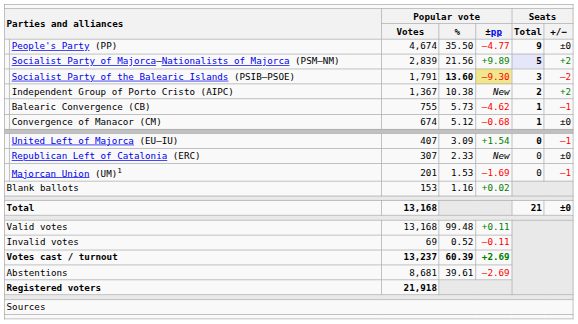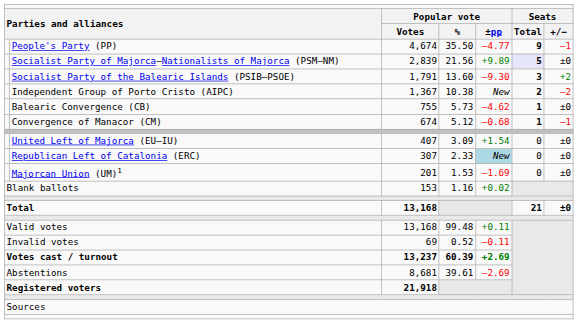(565, 46) ±0 -> (565, 46) –1
(565, 61) +2 -> (565, 61) ±0
(459, 76) bold -> (459, 76) normal
(496, 76) khaki background -> (496, 76) no background
(565, 76) –2 -> (565, 76) +2
(565, 91) +2 -> (565, 91) –2
(565, 107) –1 -> (565, 107) ±0
(565, 122) ±0 -> (565, 122) –1
(539, 141) bold -> (539, 141) normal
(565, 141) –1 -> (565, 141) ±0
(501, 156) no background -> (501, 156) lightblue background
(565, 172) –1 -> (565, 172) ±0
